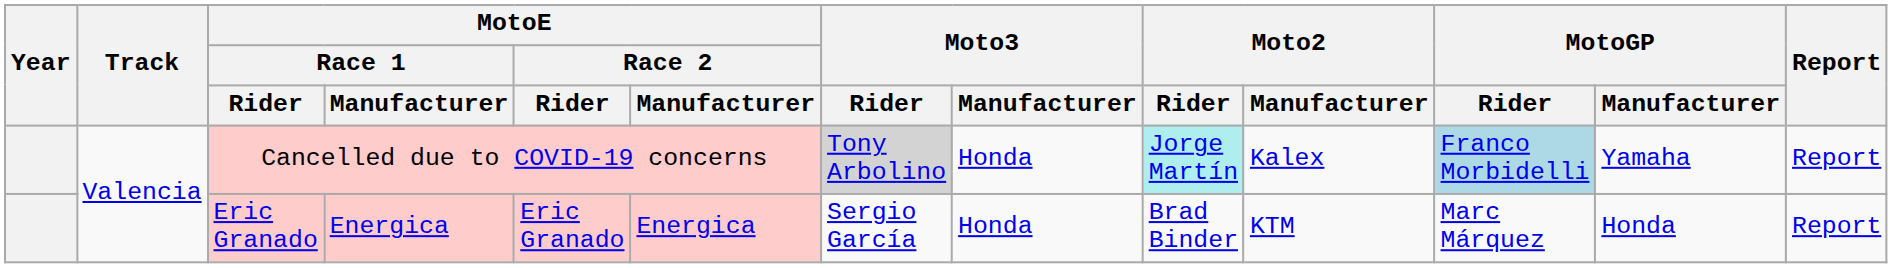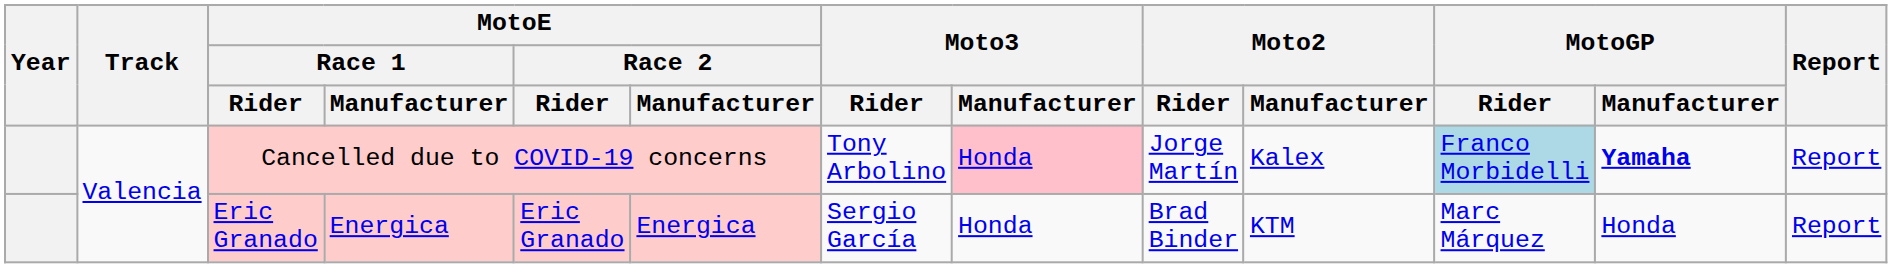(887, 160) lightgrey background -> (887, 160) no background
(995, 160) no background -> (995, 160) pink background
(1193, 160) paleturquoise background -> (1193, 160) no background
(1646, 160) normal -> (1646, 160) bold
